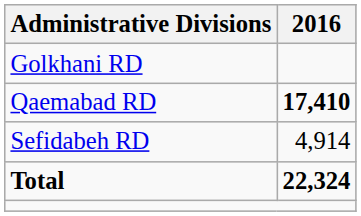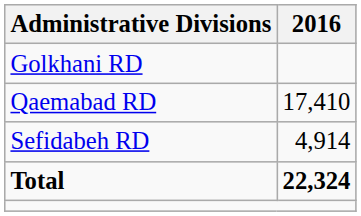(316, 102) bold -> (316, 102) normal
